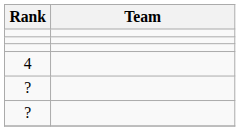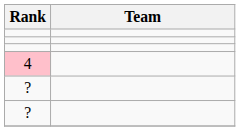(28, 63) no background -> (28, 63) pink background
